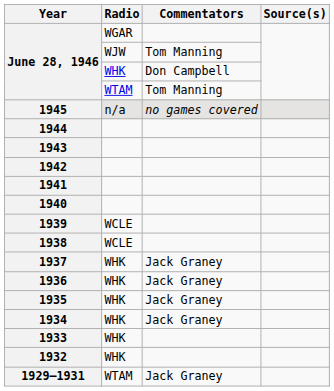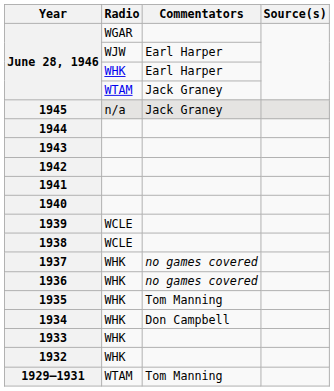(184, 52) Tom Manning -> (184, 52) Earl Harper
(187, 71) Don Campbell -> (184, 71) Earl Harper
(184, 90) Tom Manning -> (184, 90) Jack Graney
(202, 109) no games covered -> (184, 109) Jack Graney
(184, 262) Jack Graney -> (202, 262) no games covered
(184, 281) Jack Graney -> (202, 281) no games covered
(184, 300) Jack Graney -> (184, 300) Tom Manning
(184, 319) Jack Graney -> (187, 319) Don Campbell
(184, 376) Jack Graney -> (184, 376) Tom Manning
